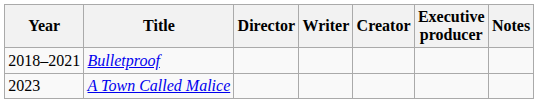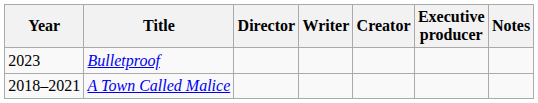(44, 60) 2018–2021 -> (24, 60) 2023
(24, 85) 2023 -> (44, 85) 2018–2021
